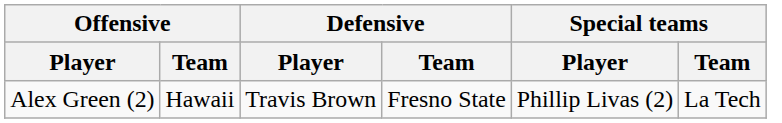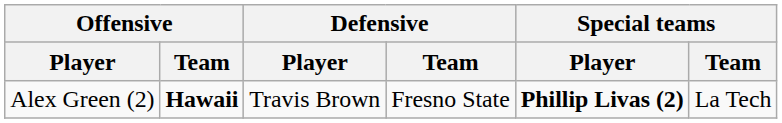(200, 99) normal -> (202, 99) bold
(595, 99) normal -> (602, 99) bold
